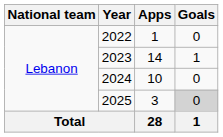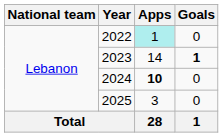(155, 36) no background -> (155, 36) paleturquoise background
(196, 57) normal -> (196, 57) bold
(155, 79) normal -> (155, 79) bold
(196, 100) lightgrey background -> (196, 100) no background
